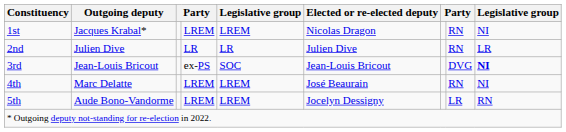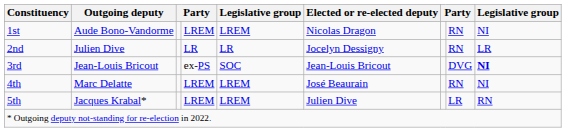(110, 30) Jacques Krabal* -> (124, 30) Aude Bono-Vandorme
(332, 48) Julien Dive -> (345, 48) Jocelyn Dessigny
(124, 100) Aude Bono-Vandorme -> (110, 100) Jacques Krabal*
(345, 100) Jocelyn Dessigny -> (332, 100) Julien Dive
